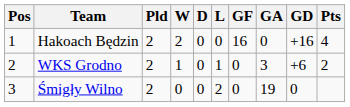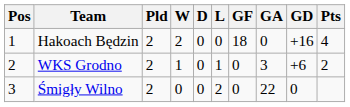(240, 40) 16 -> (240, 40) 18
(268, 89) 19 -> (268, 89) 22
